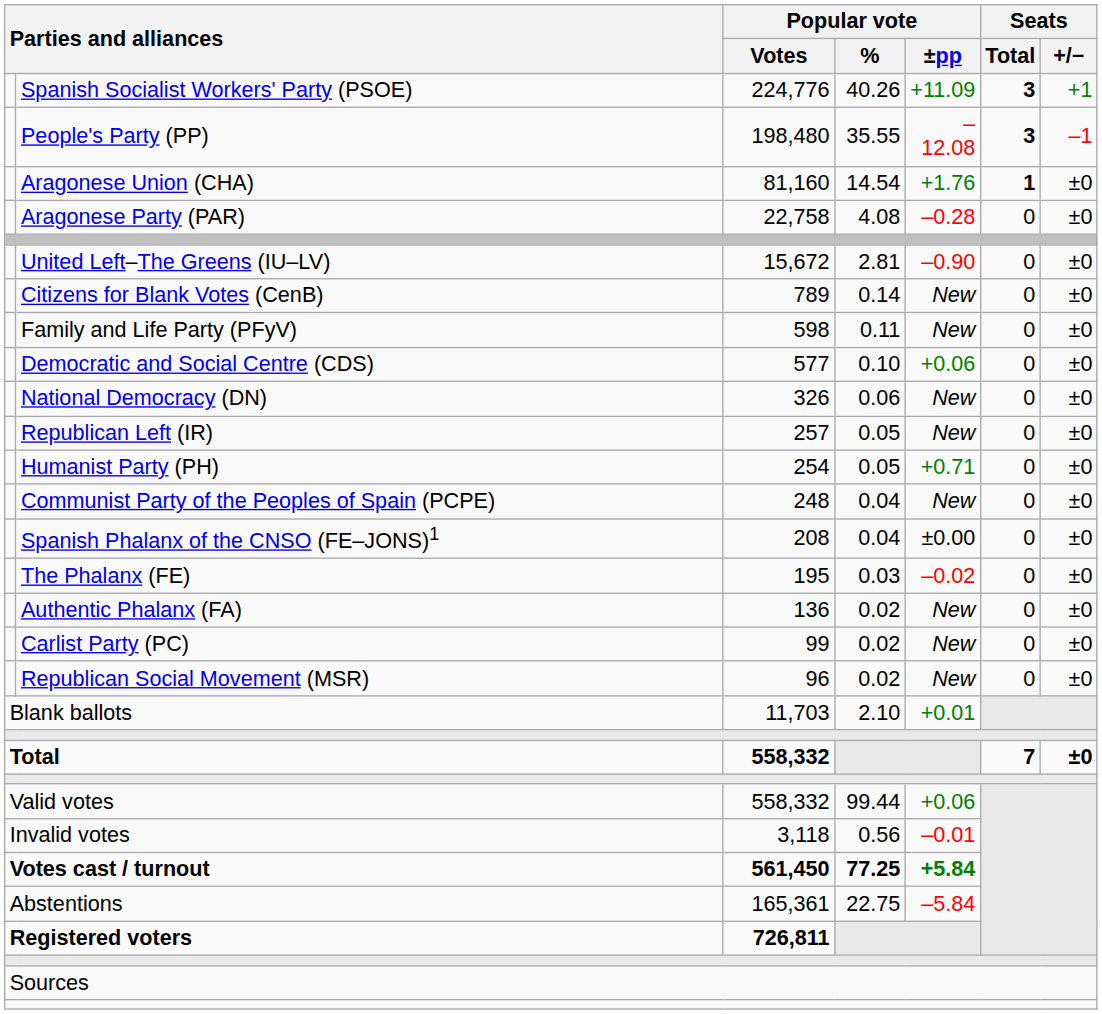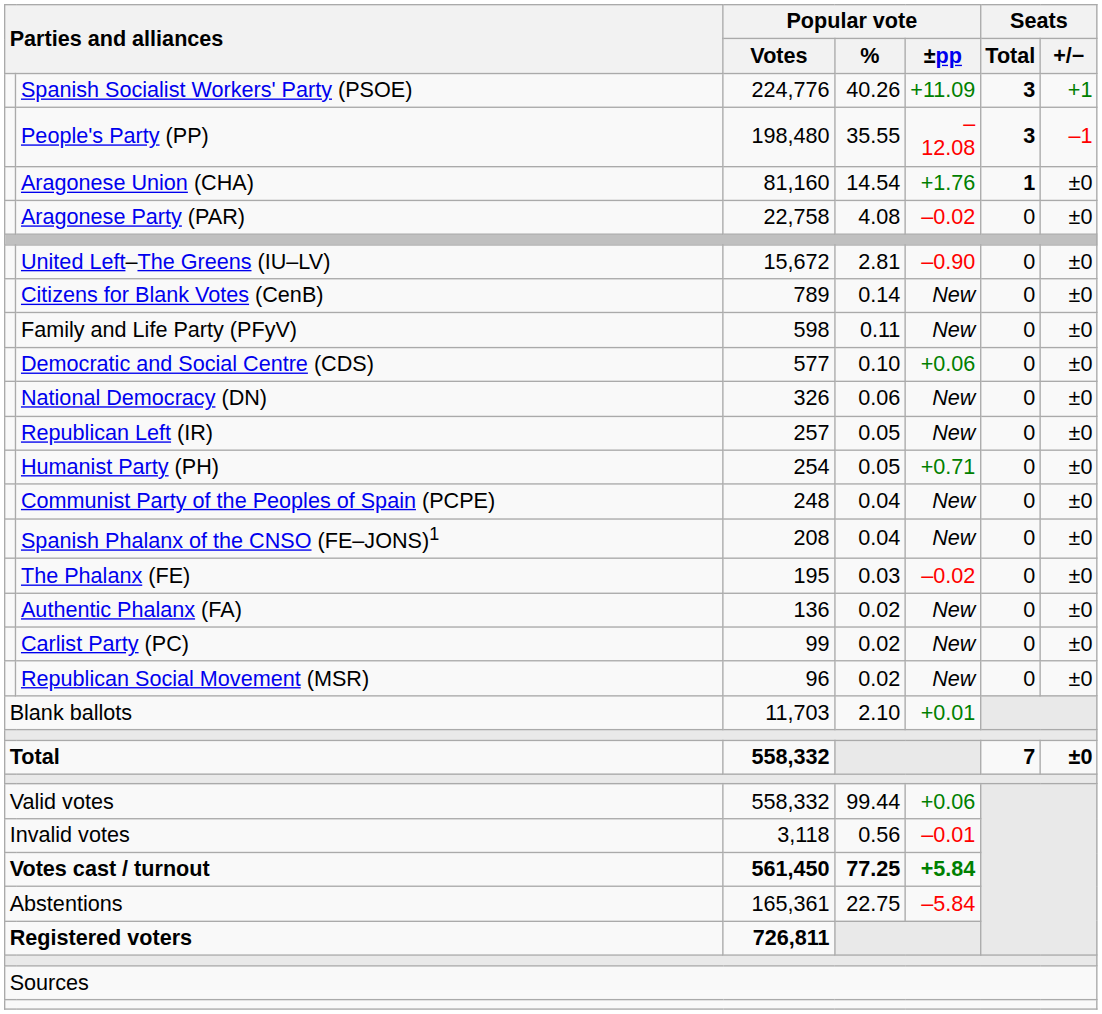(948, 217) –0.28 -> (948, 217) –0.02
(948, 538) ±0.00 -> (954, 538) New
